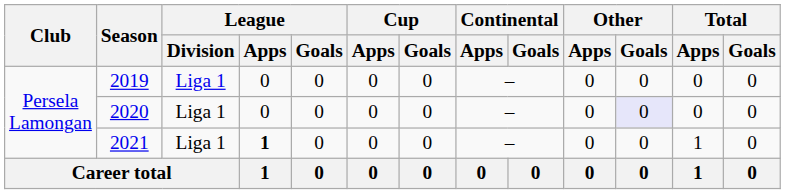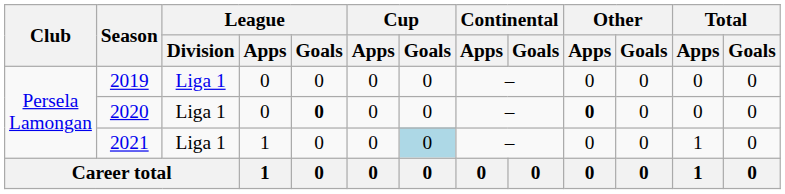(319, 111) normal -> (319, 111) bold
(590, 111) normal -> (590, 111) bold
(644, 111) lavender background -> (644, 111) no background
(265, 142) bold -> (265, 142) normal
(427, 142) no background -> (427, 142) lightblue background
